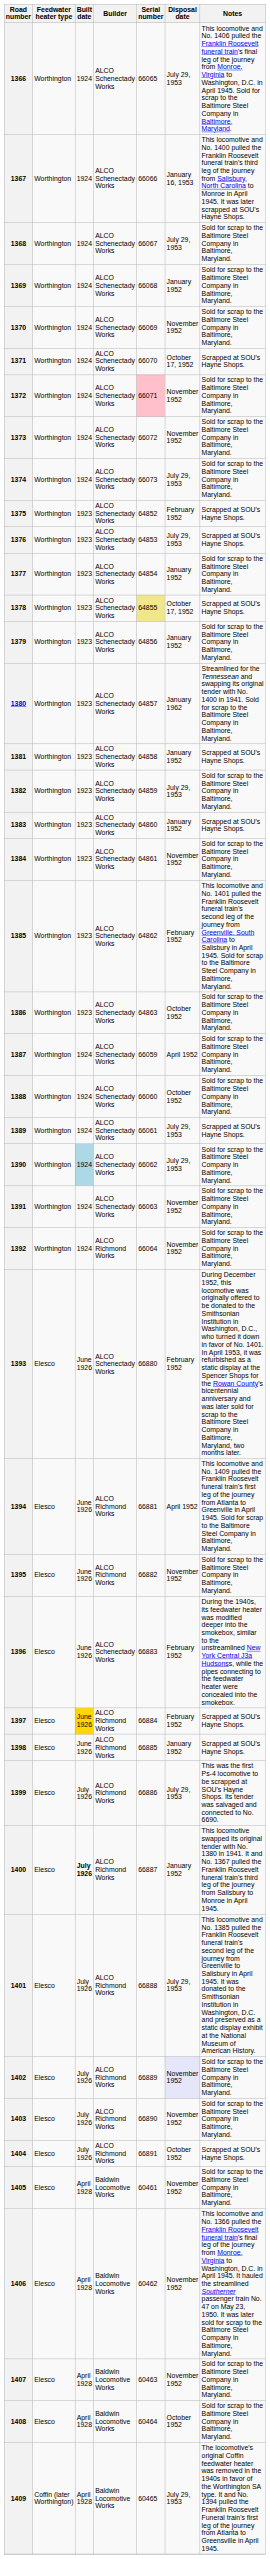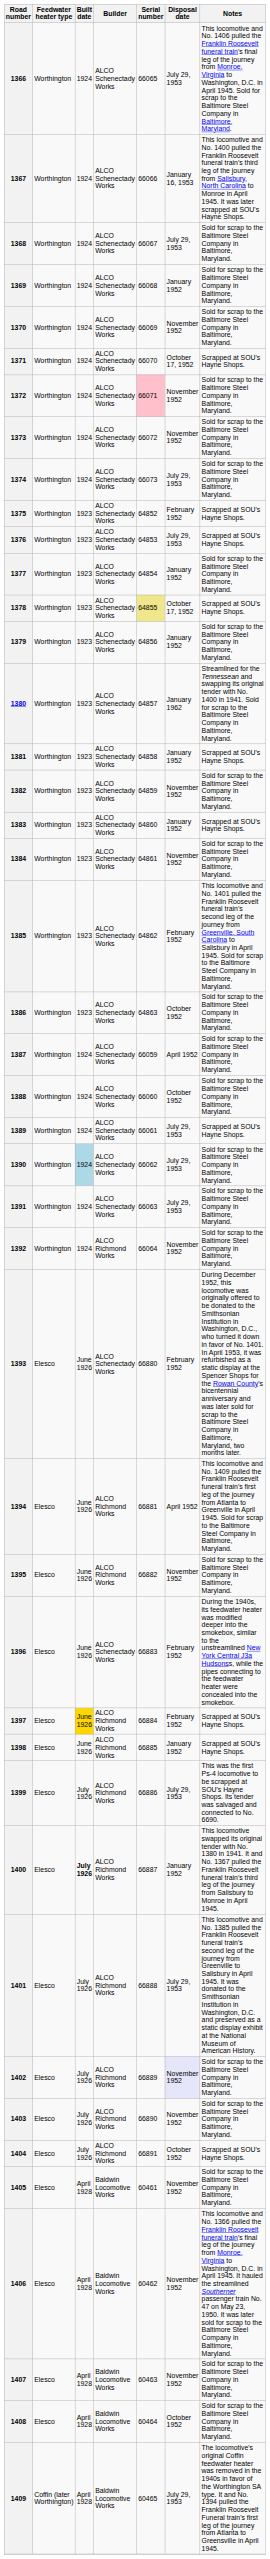(178, 791) July 29, 1953 -> (182, 791) November 1952
(182, 1206) November 1952 -> (178, 1206) July 29, 1953
